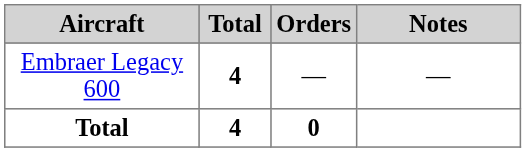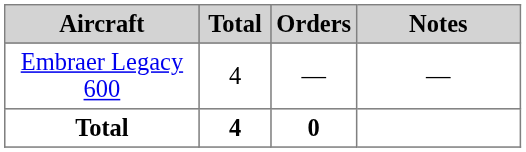(235, 75) bold -> (235, 75) normal
